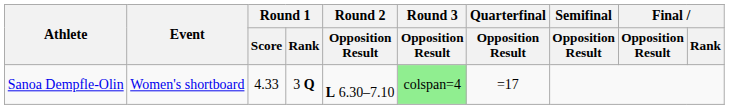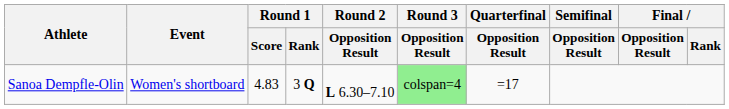(267, 85) 4.33 -> (267, 85) 4.83
